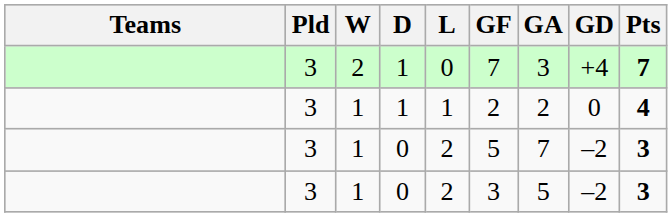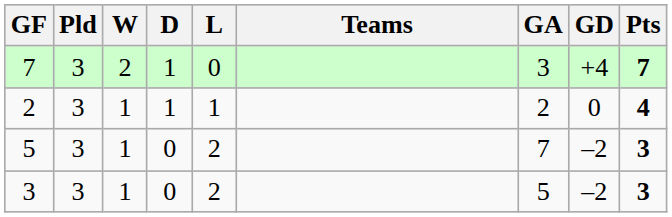columns swapped: (145, 25) <-> (493, 25)
